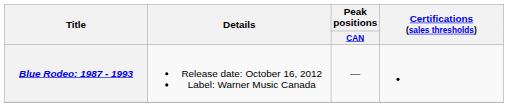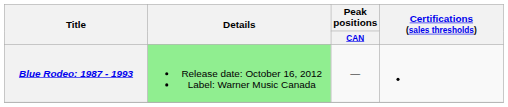(239, 79) no background -> (239, 79) lightgreen background
